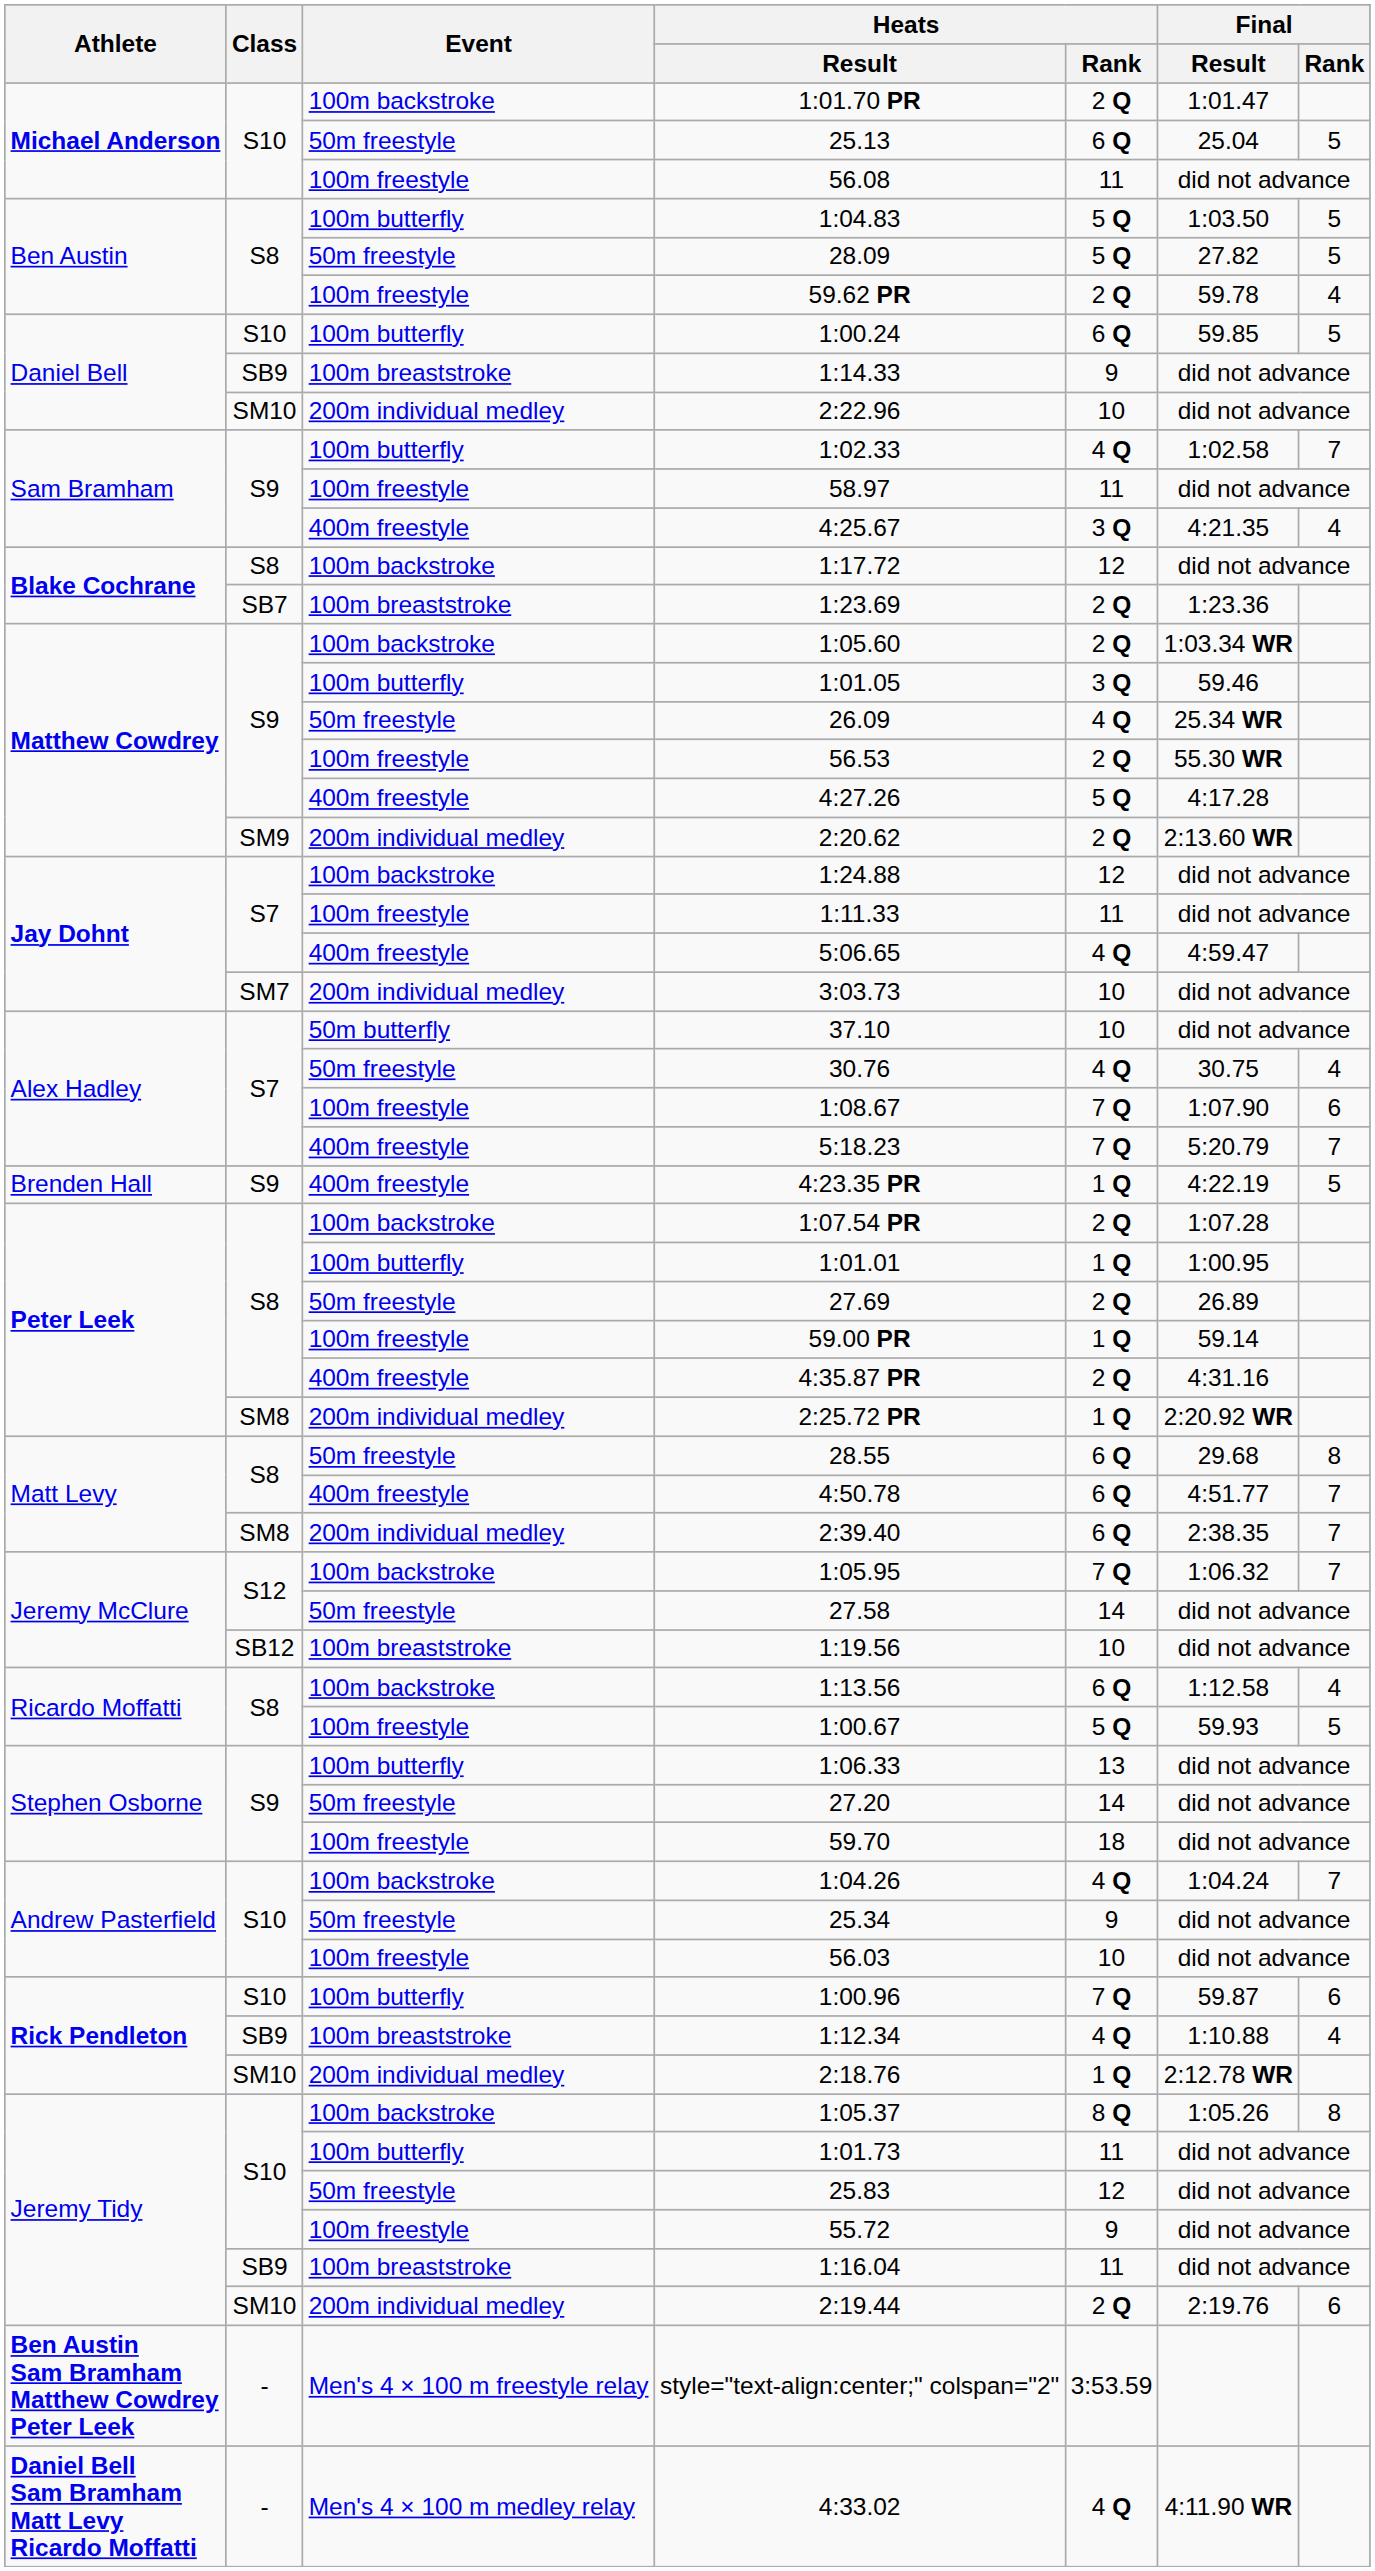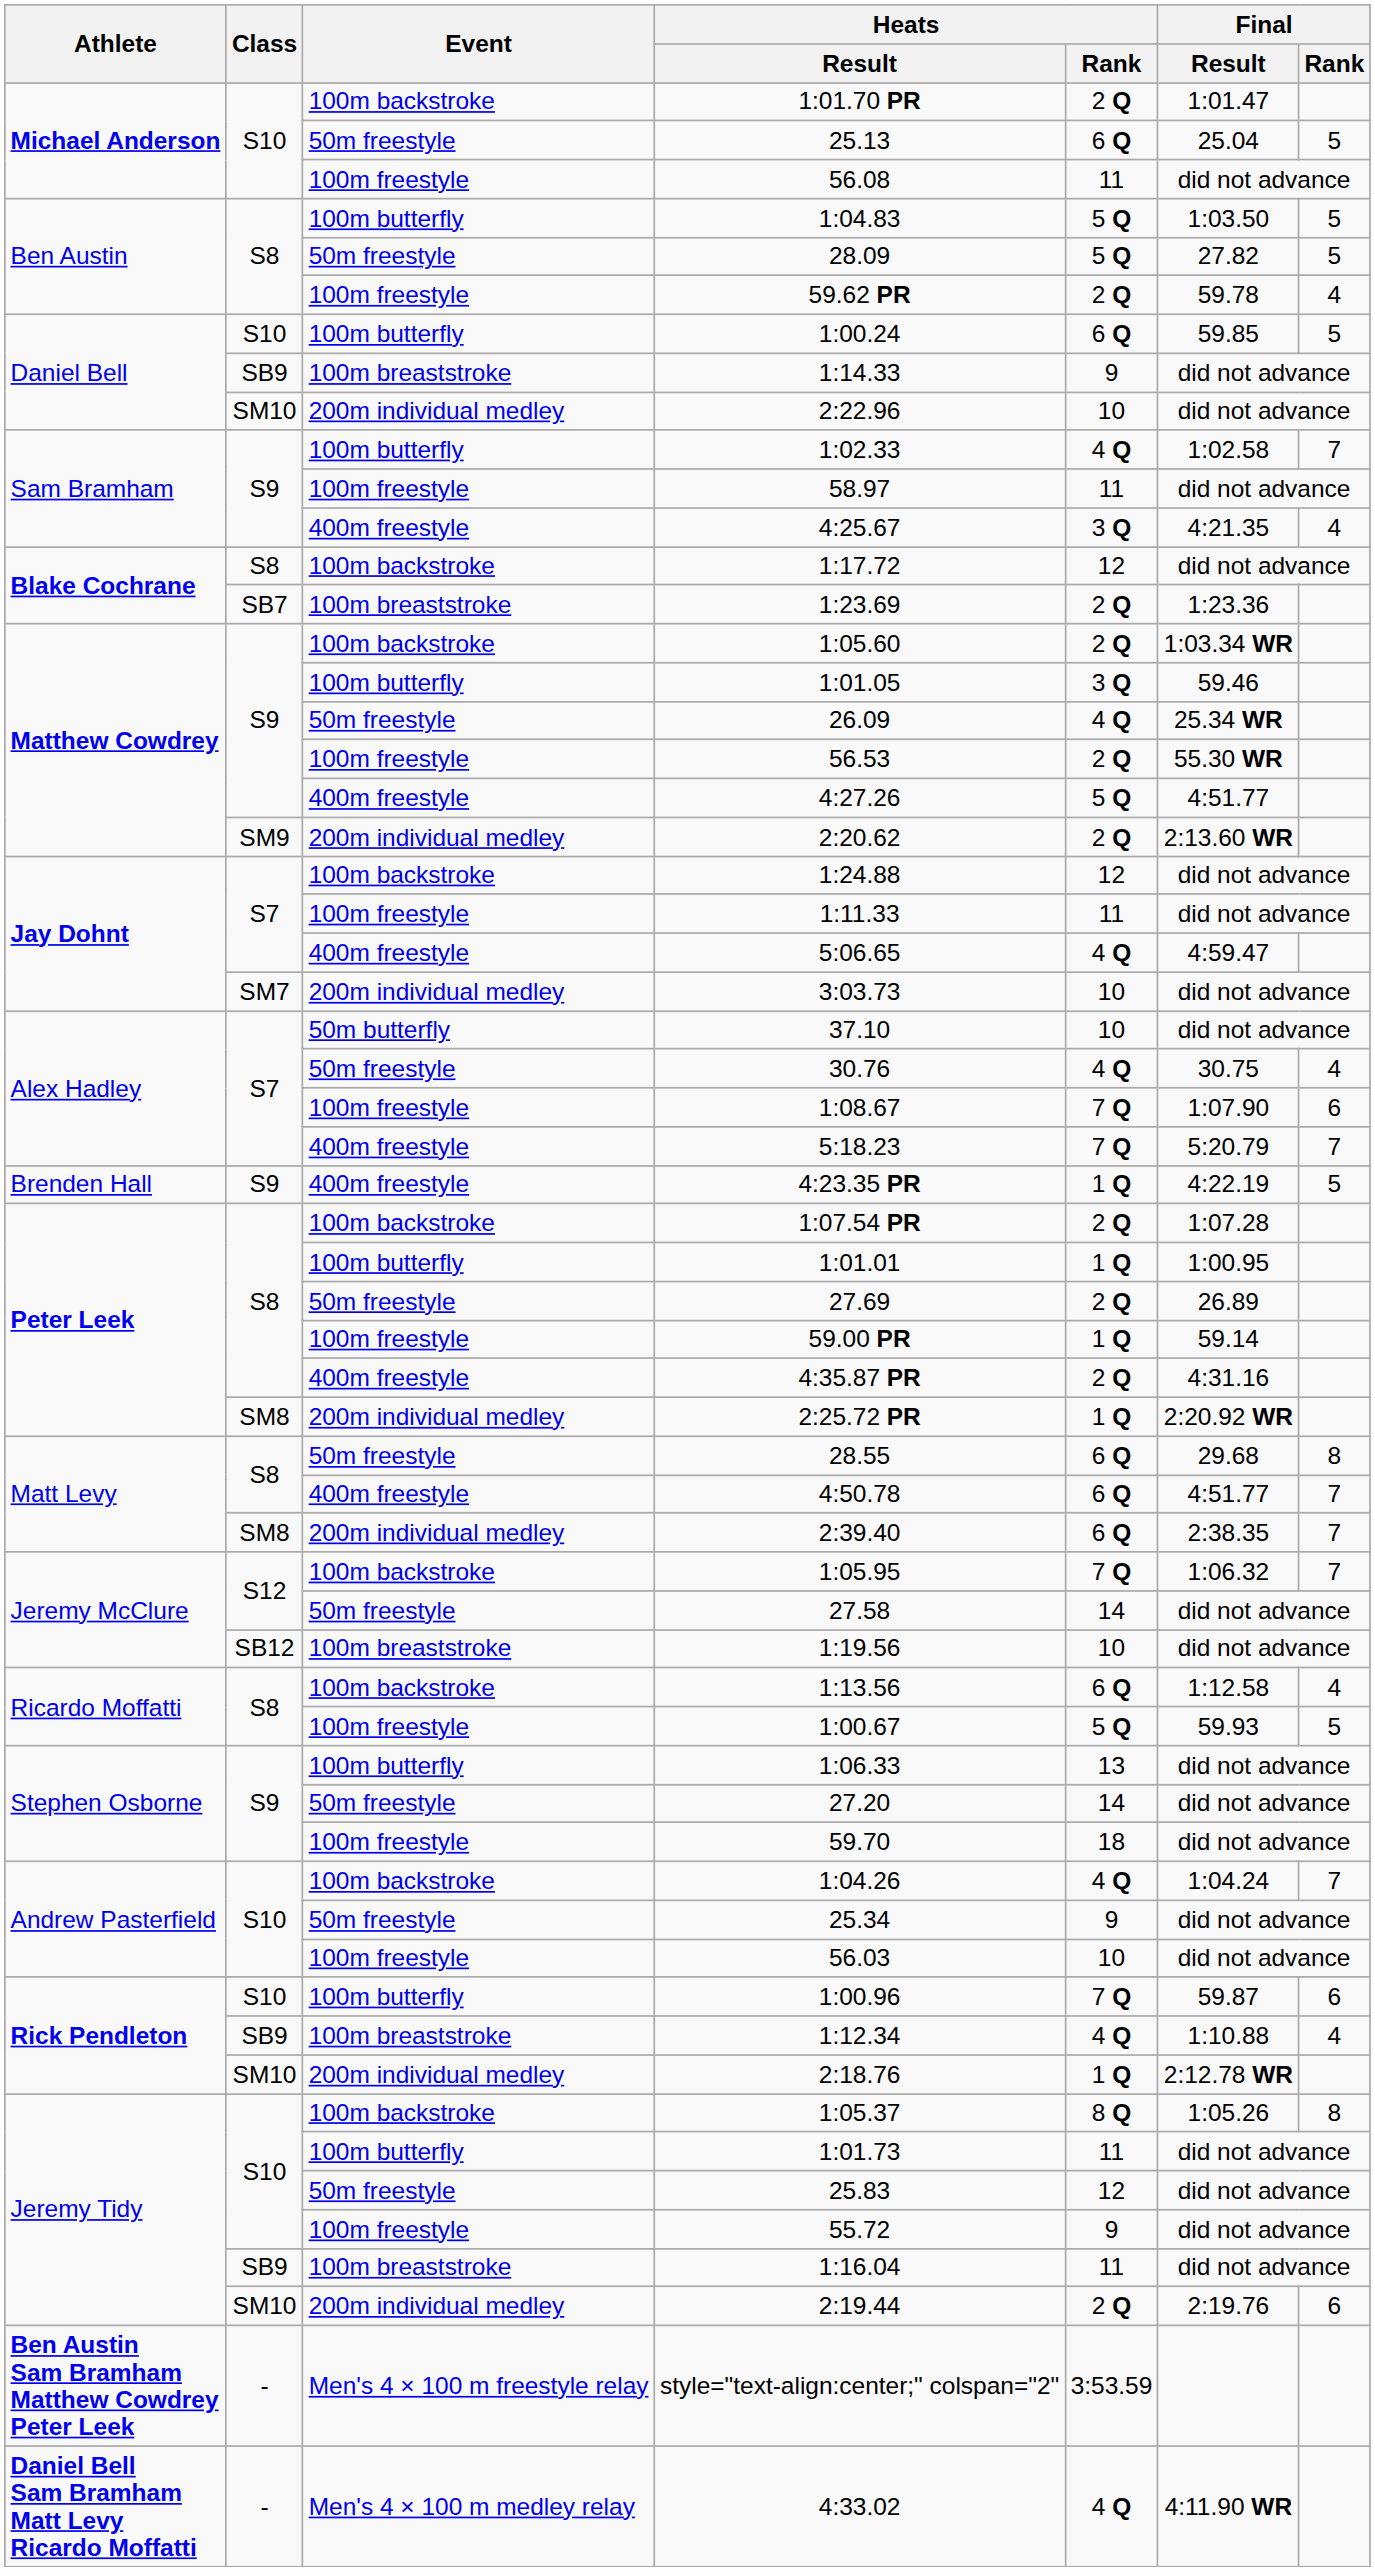(1228, 798) 4:17.28 -> (1228, 798) 4:51.77
